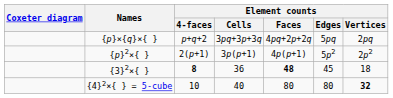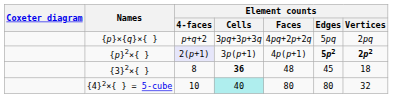(194, 54) no background -> (194, 54) lavender background
(328, 54) normal -> (328, 54) bold
(365, 54) normal -> (365, 54) bold
(194, 70) bold -> (194, 70) normal
(239, 70) normal -> (239, 70) bold
(289, 70) bold -> (289, 70) normal
(239, 85) no background -> (239, 85) paleturquoise background
(365, 85) bold -> (365, 85) normal
